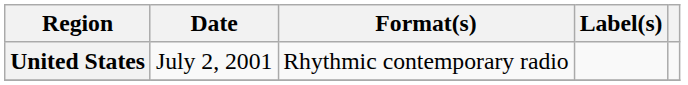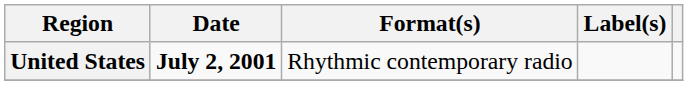(214, 60) normal -> (216, 60) bold
